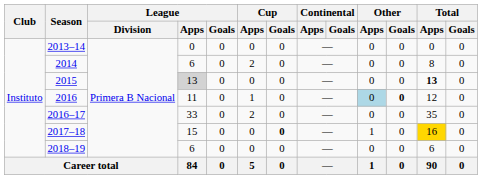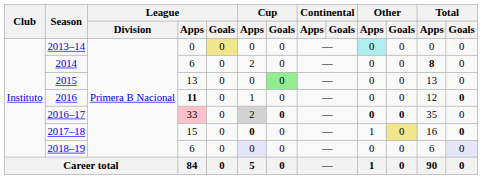(222, 47) no background -> (222, 47) khaki background
(372, 47) no background -> (372, 47) paleturquoise background
(432, 64) normal -> (432, 64) bold
(192, 81) lightgrey background -> (192, 81) no background
(282, 81) no background -> (282, 81) lightgreen background
(432, 81) bold -> (432, 81) normal
(192, 98) normal -> (192, 98) bold
(372, 98) lightblue background -> (372, 98) no background
(402, 98) bold -> (402, 98) normal
(462, 98) normal -> (462, 98) bold
(192, 115) no background -> (192, 115) pink background
(252, 115) no background -> (252, 115) lightgrey background
(282, 115) normal -> (282, 115) bold
(372, 115) normal -> (372, 115) bold
(402, 115) normal -> (402, 115) bold
(252, 132) normal -> (252, 132) bold
(282, 132) bold -> (282, 132) normal
(402, 132) no background -> (402, 132) khaki background
(432, 132) gold background -> (432, 132) no background
(462, 132) normal -> (462, 132) bold
(252, 149) no background -> (252, 149) lavender background
(462, 149) no background -> (462, 149) lavender background
